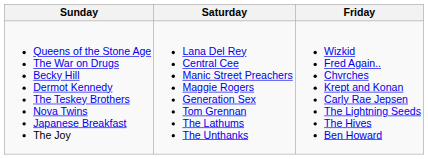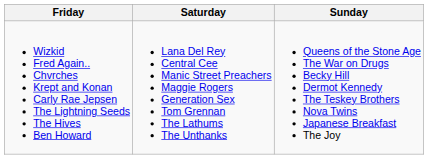columns swapped: (359, 12) <-> (79, 12)
